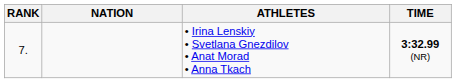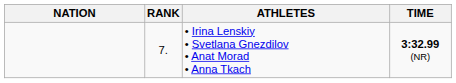columns swapped: (23, 14) <-> (112, 14)
